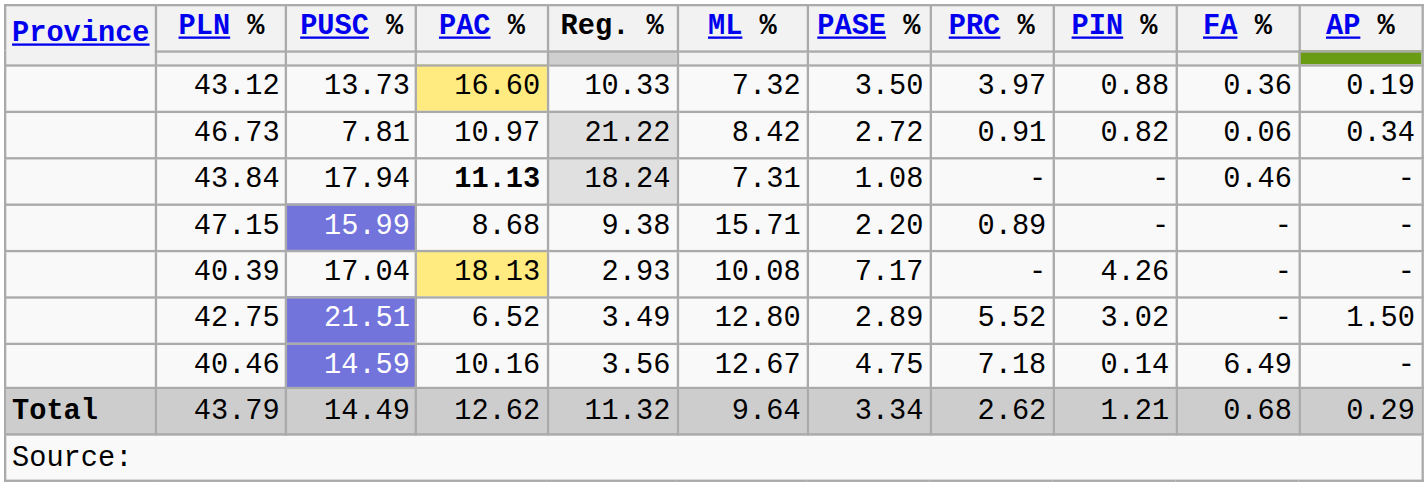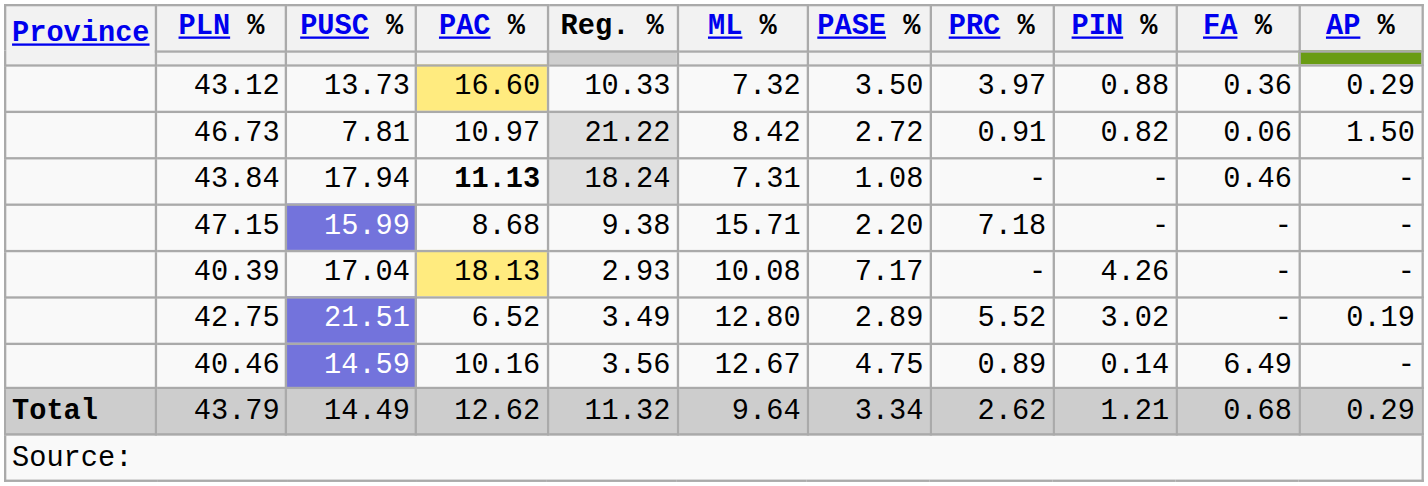(1381, 89) 0.19 -> (1381, 89) 0.29
(1381, 135) 0.34 -> (1381, 135) 1.50
(1012, 227) 0.89 -> (1012, 227) 7.18
(1381, 320) 1.50 -> (1381, 320) 0.19
(1012, 366) 7.18 -> (1012, 366) 0.89
